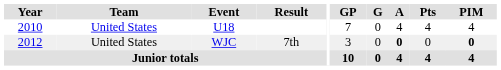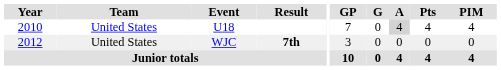(399, 27) no background -> (399, 27) lightgrey background
(291, 42) normal -> (291, 42) bold
(399, 42) bold -> (399, 42) normal
(471, 42) bold -> (471, 42) normal
